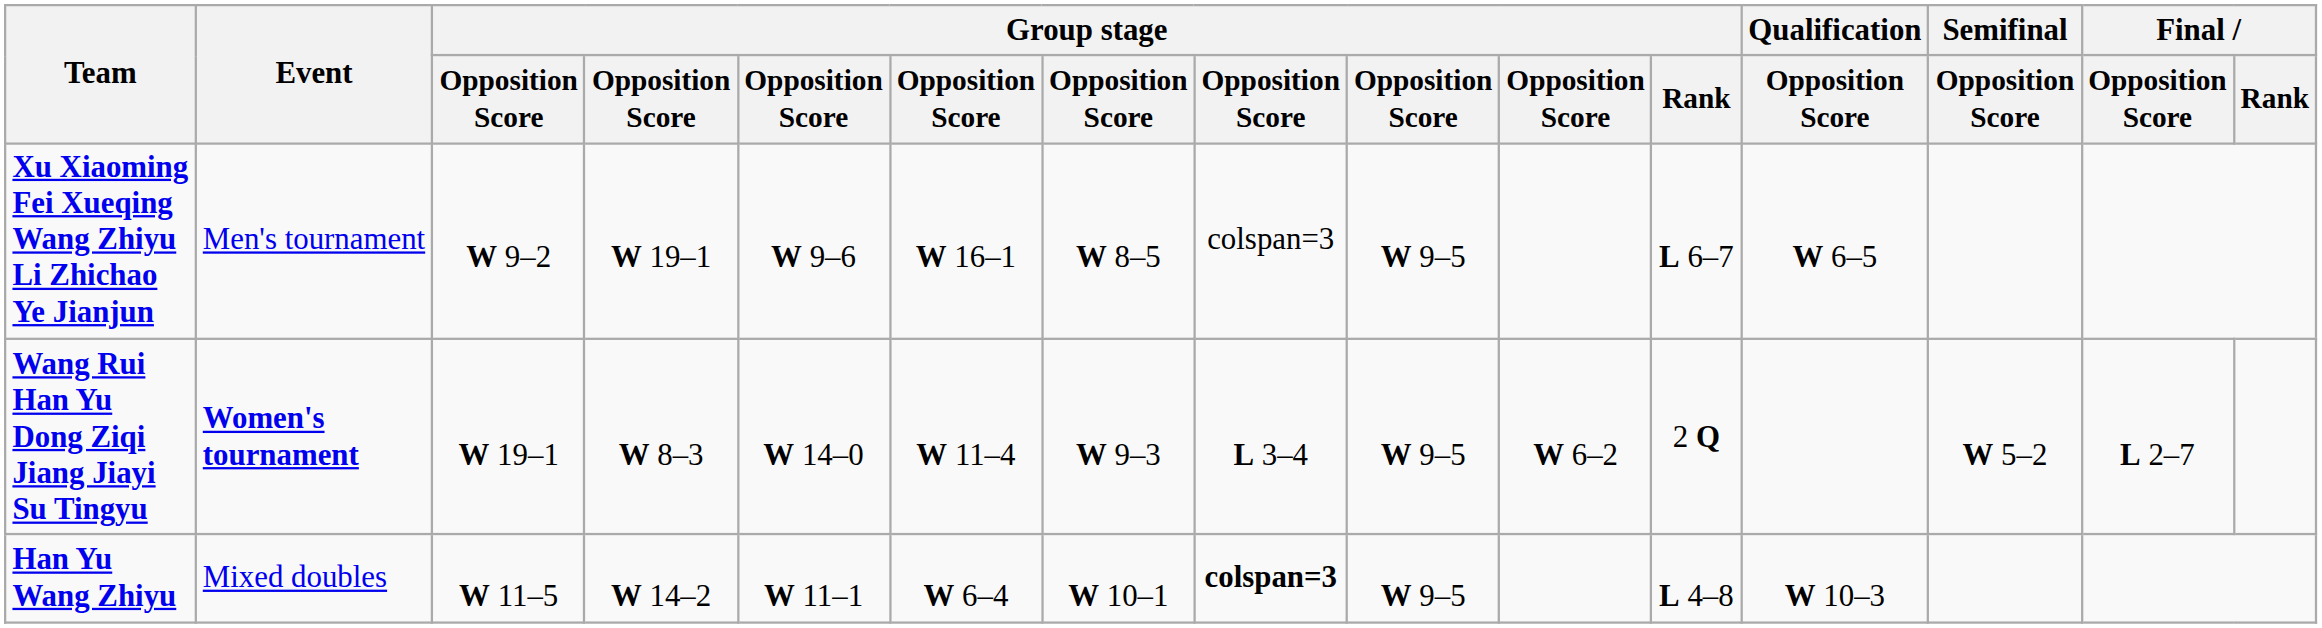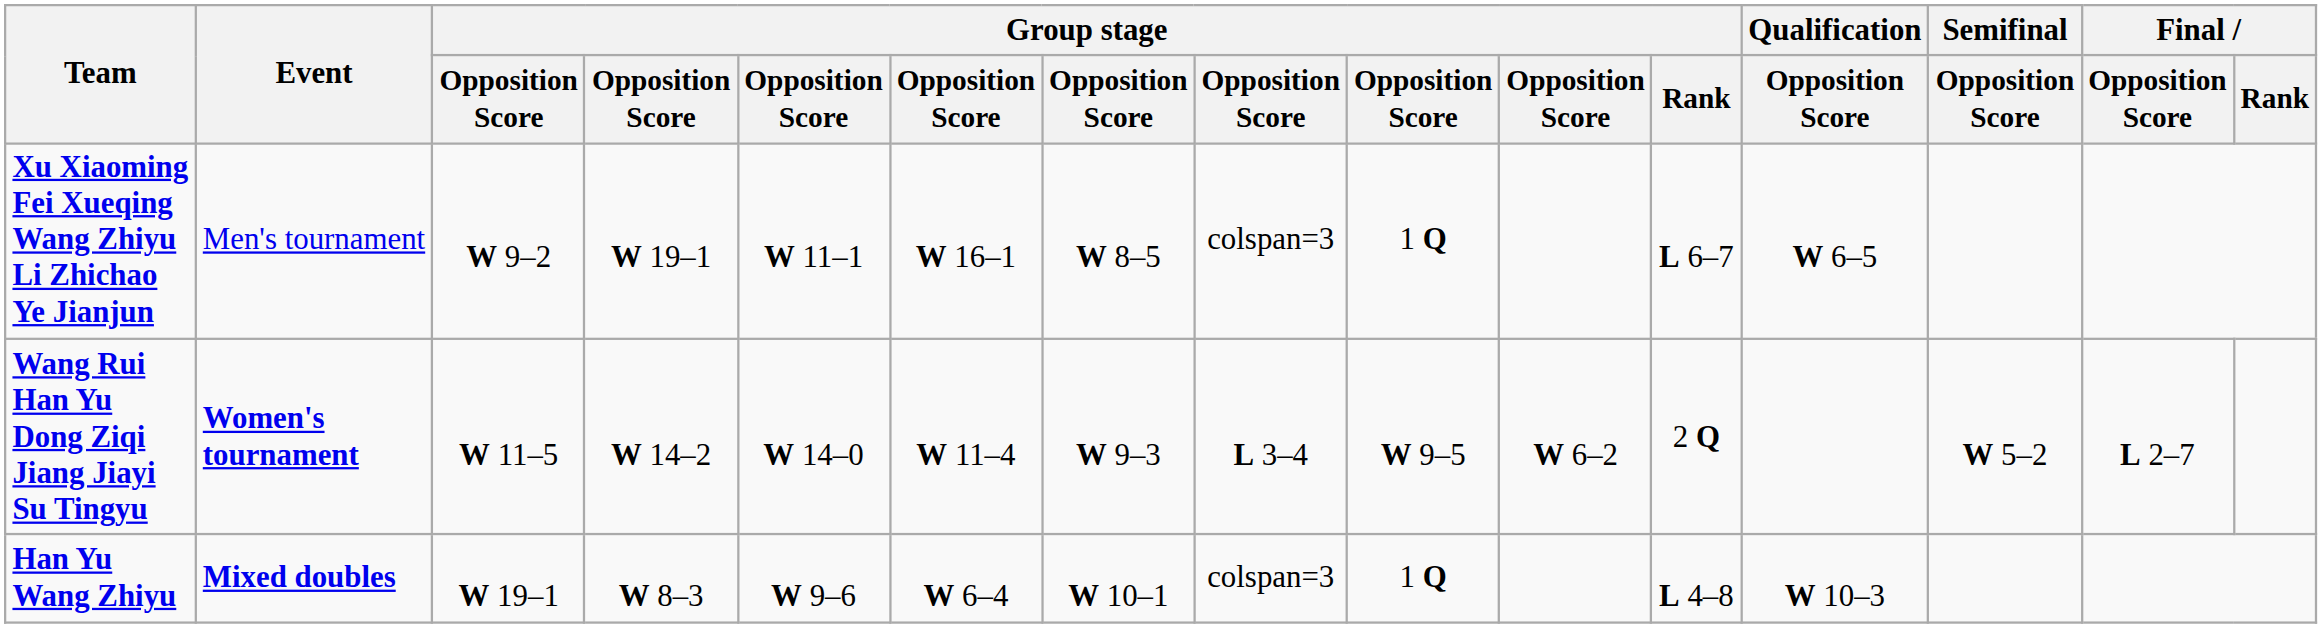(814, 257) W 9–6 -> (814, 257) W 11–1
(1423, 257) W 9–5 -> (1423, 239) 1 Q
(509, 454) W 19–1 -> (509, 454) W 11–5
(661, 454) W 8–3 -> (661, 454) W 14–2
(295, 577) normal -> (299, 577) bold
(509, 595) W 11–5 -> (509, 595) W 19–1
(661, 595) W 14–2 -> (661, 595) W 8–3
(814, 595) W 11–1 -> (814, 595) W 9–6
(1271, 577) bold -> (1271, 577) normal
(1423, 595) W 9–5 -> (1423, 577) 1 Q
